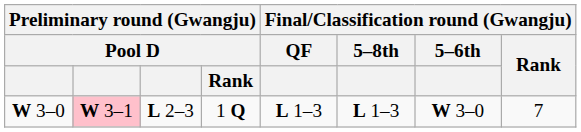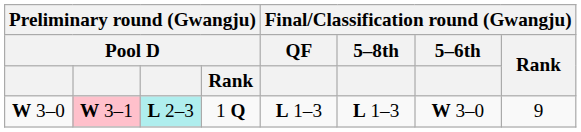(171, 111) no background -> (171, 111) paleturquoise background
(538, 111) 7 -> (538, 111) 9
